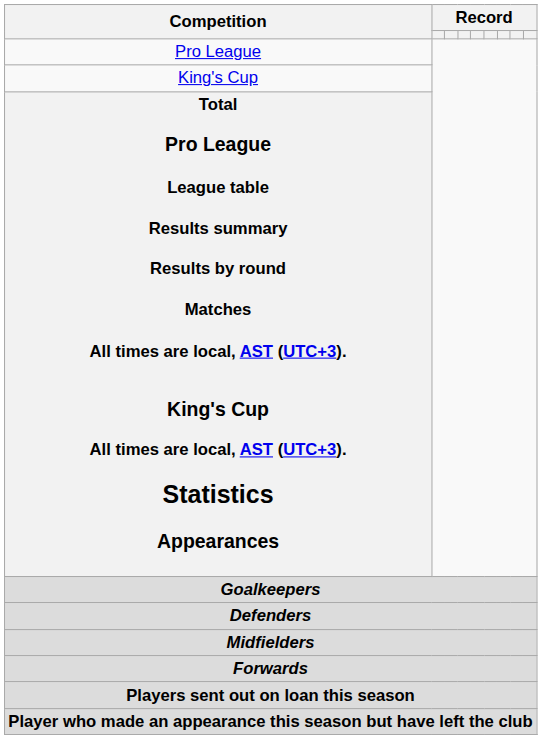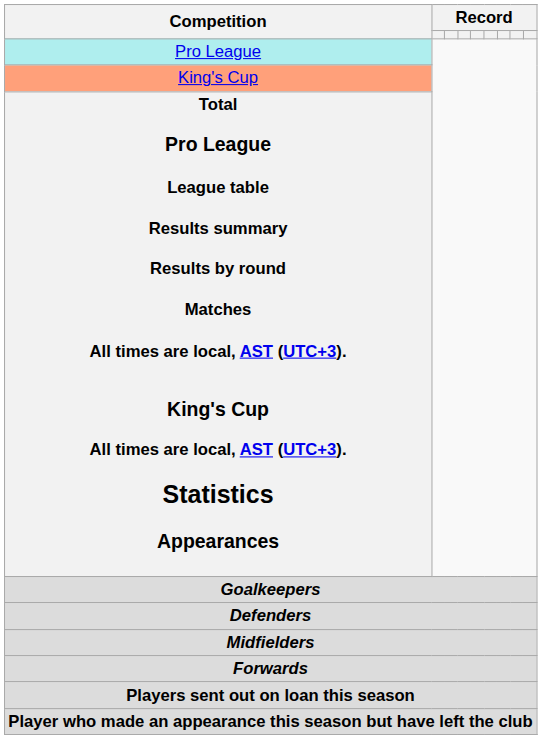(218, 51) no background -> (218, 51) paleturquoise background
(218, 78) no background -> (218, 78) lightsalmon background
